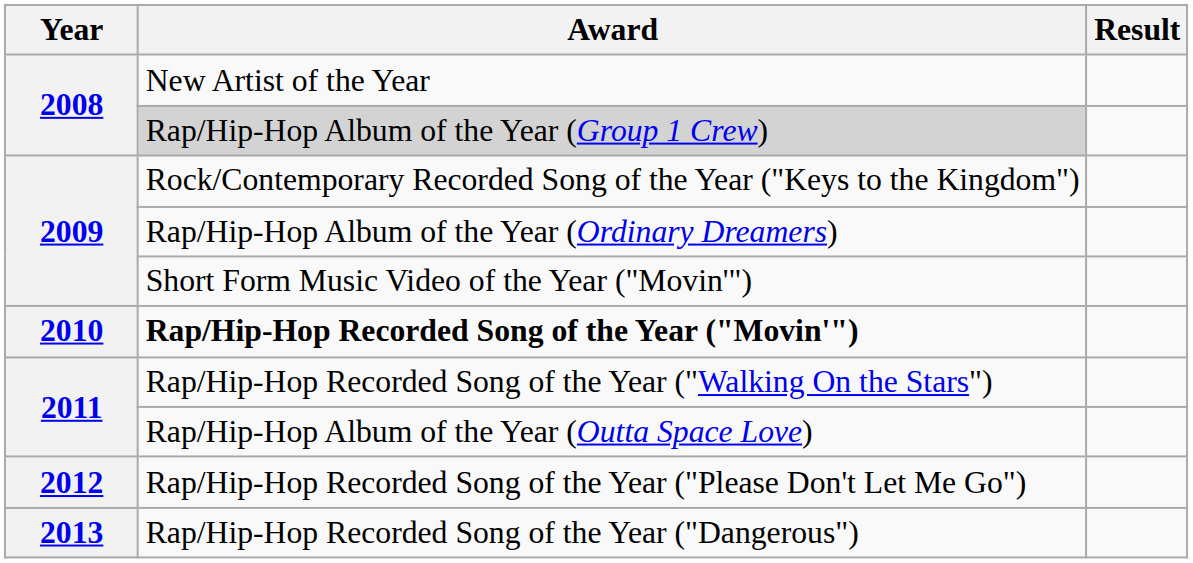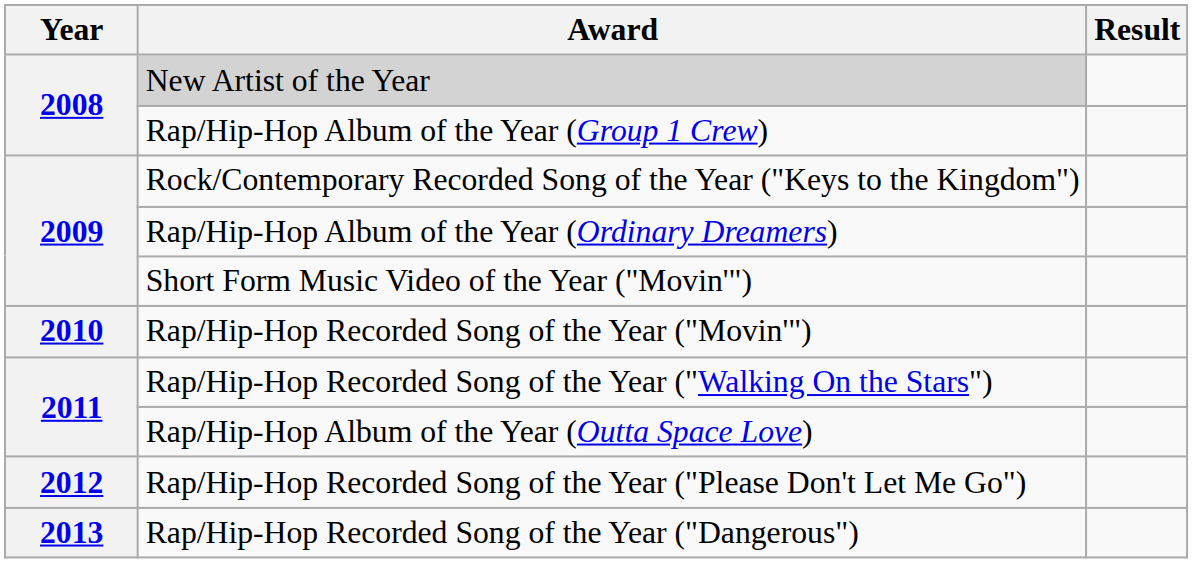(288, 79) no background -> (288, 79) lightgrey background
(457, 130) lightgrey background -> (457, 130) no background
(502, 331) bold -> (479, 331) normal
